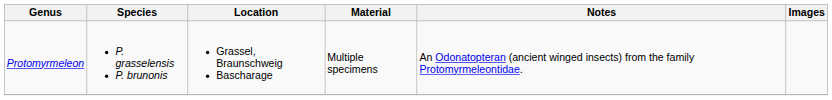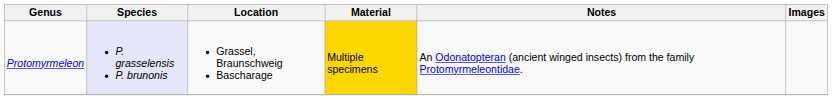(137, 64) no background -> (137, 64) lavender background
(352, 63) no background -> (352, 63) gold background
